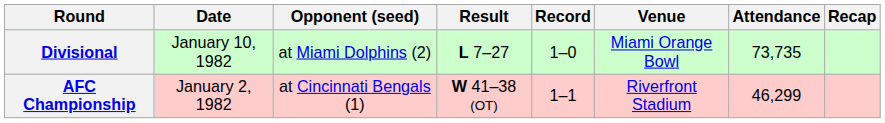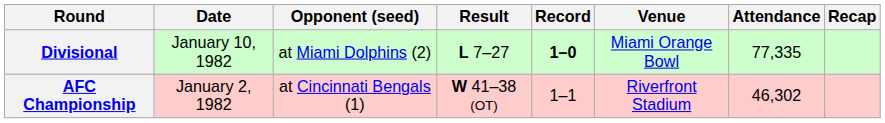(563, 52) normal -> (563, 52) bold
(776, 52) 73,735 -> (776, 52) 77,335
(776, 95) 46,299 -> (776, 95) 46,302
